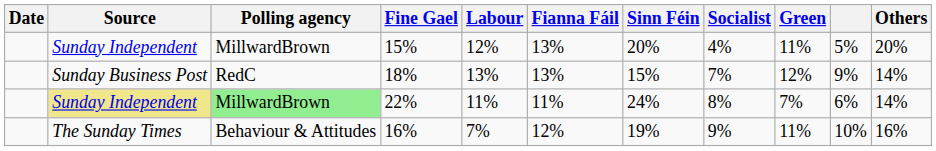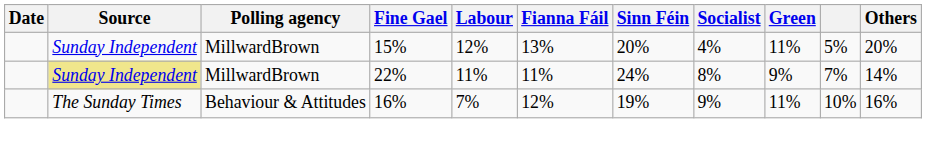- row: (401, 74)
(273, 103) lightgreen background -> (262, 74) no background
(791, 103) 7% -> (781, 74) 9%
(846, 103) 6% -> (836, 74) 7%
